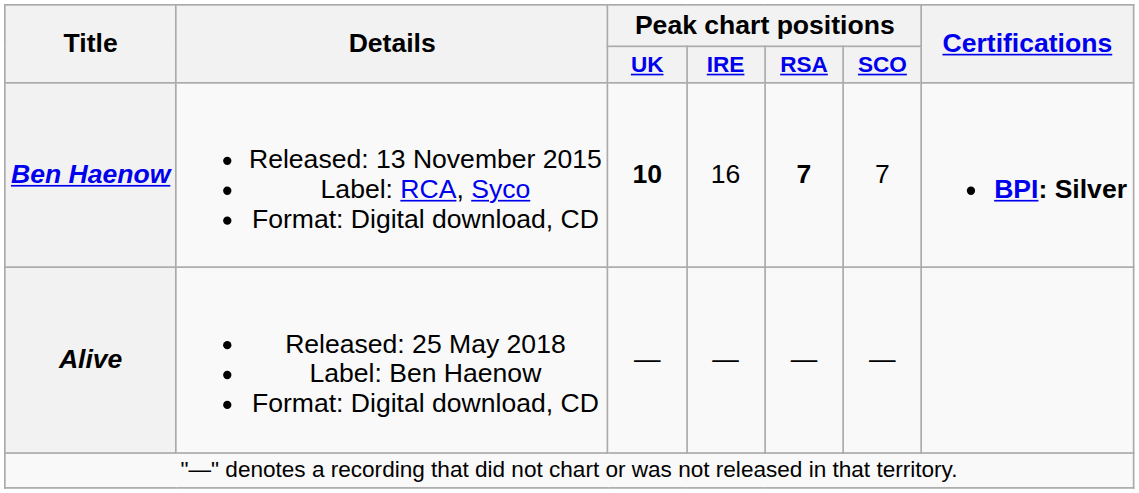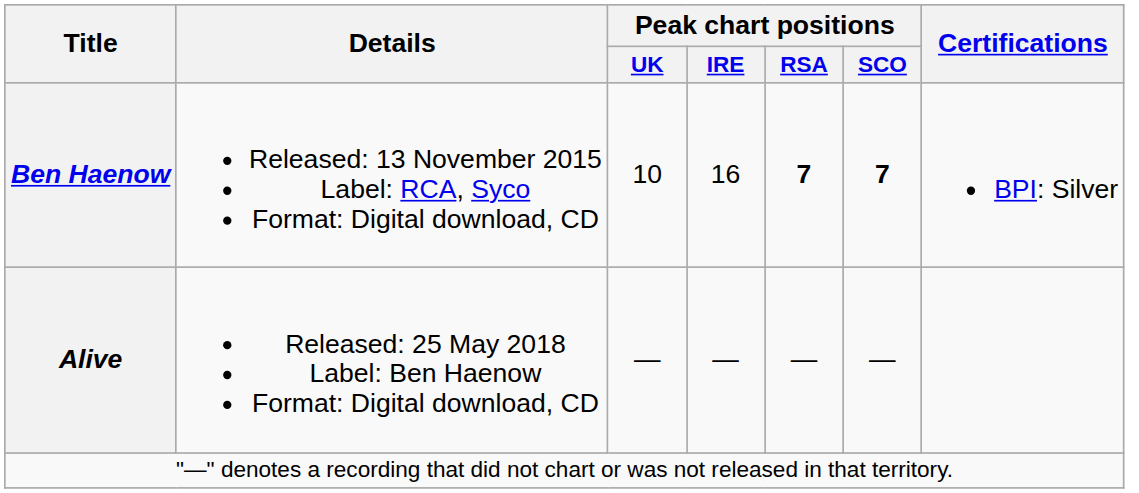(647, 174) bold -> (647, 174) normal
(882, 174) normal -> (882, 174) bold
(1027, 190) bold -> (1023, 190) normal
